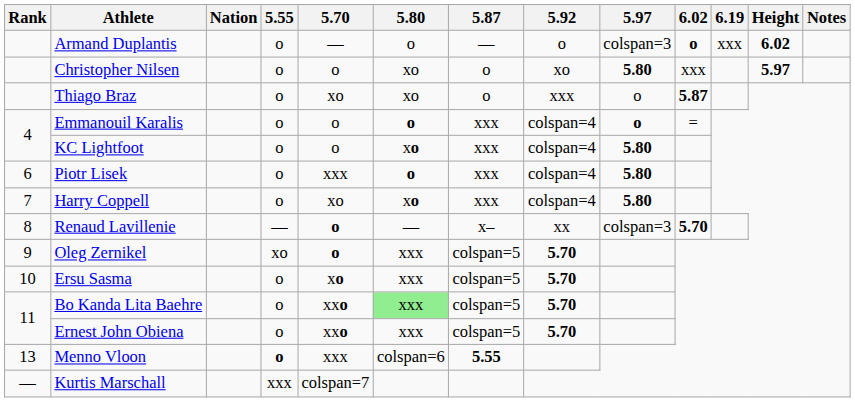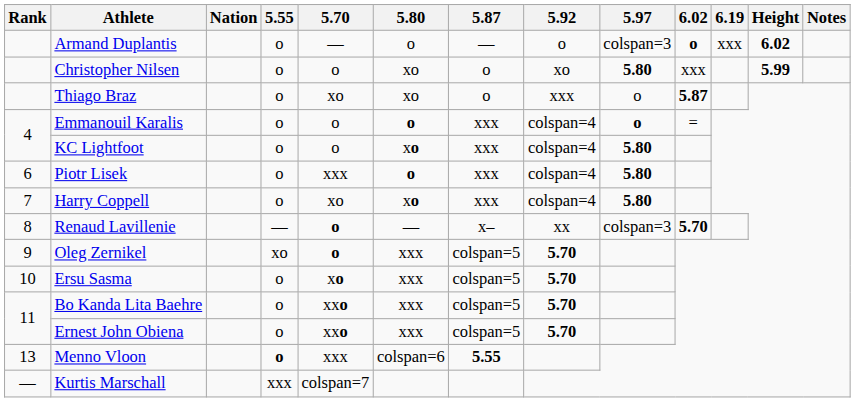(776, 69) 5.97 -> (776, 69) 5.99
(411, 305) lightgreen background -> (411, 305) no background
